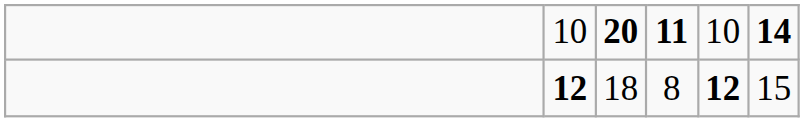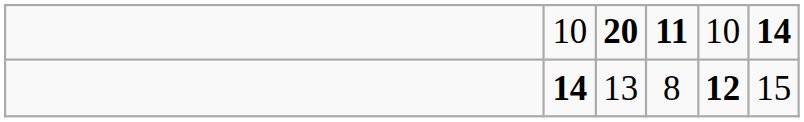(570, 87) 12 -> (570, 87) 14
(621, 87) 18 -> (621, 87) 13
